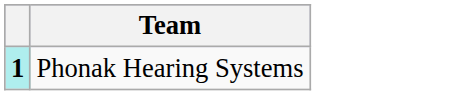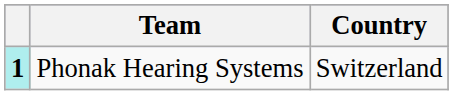+ column: (379, 25)
